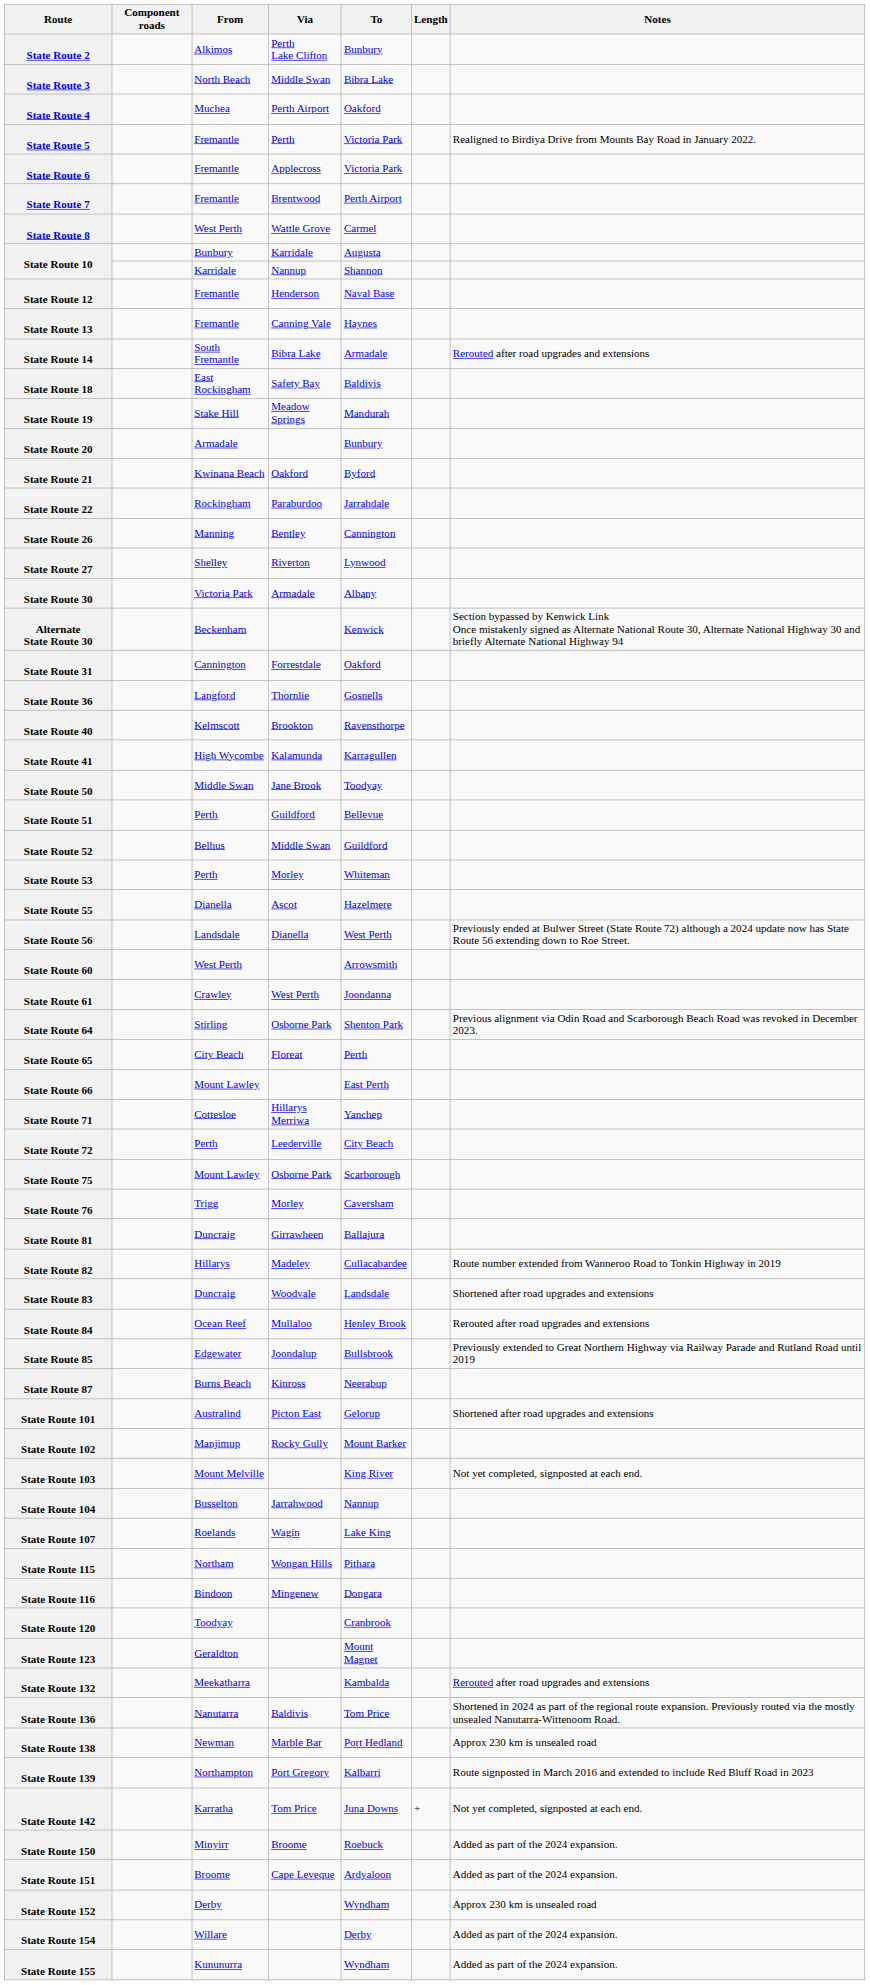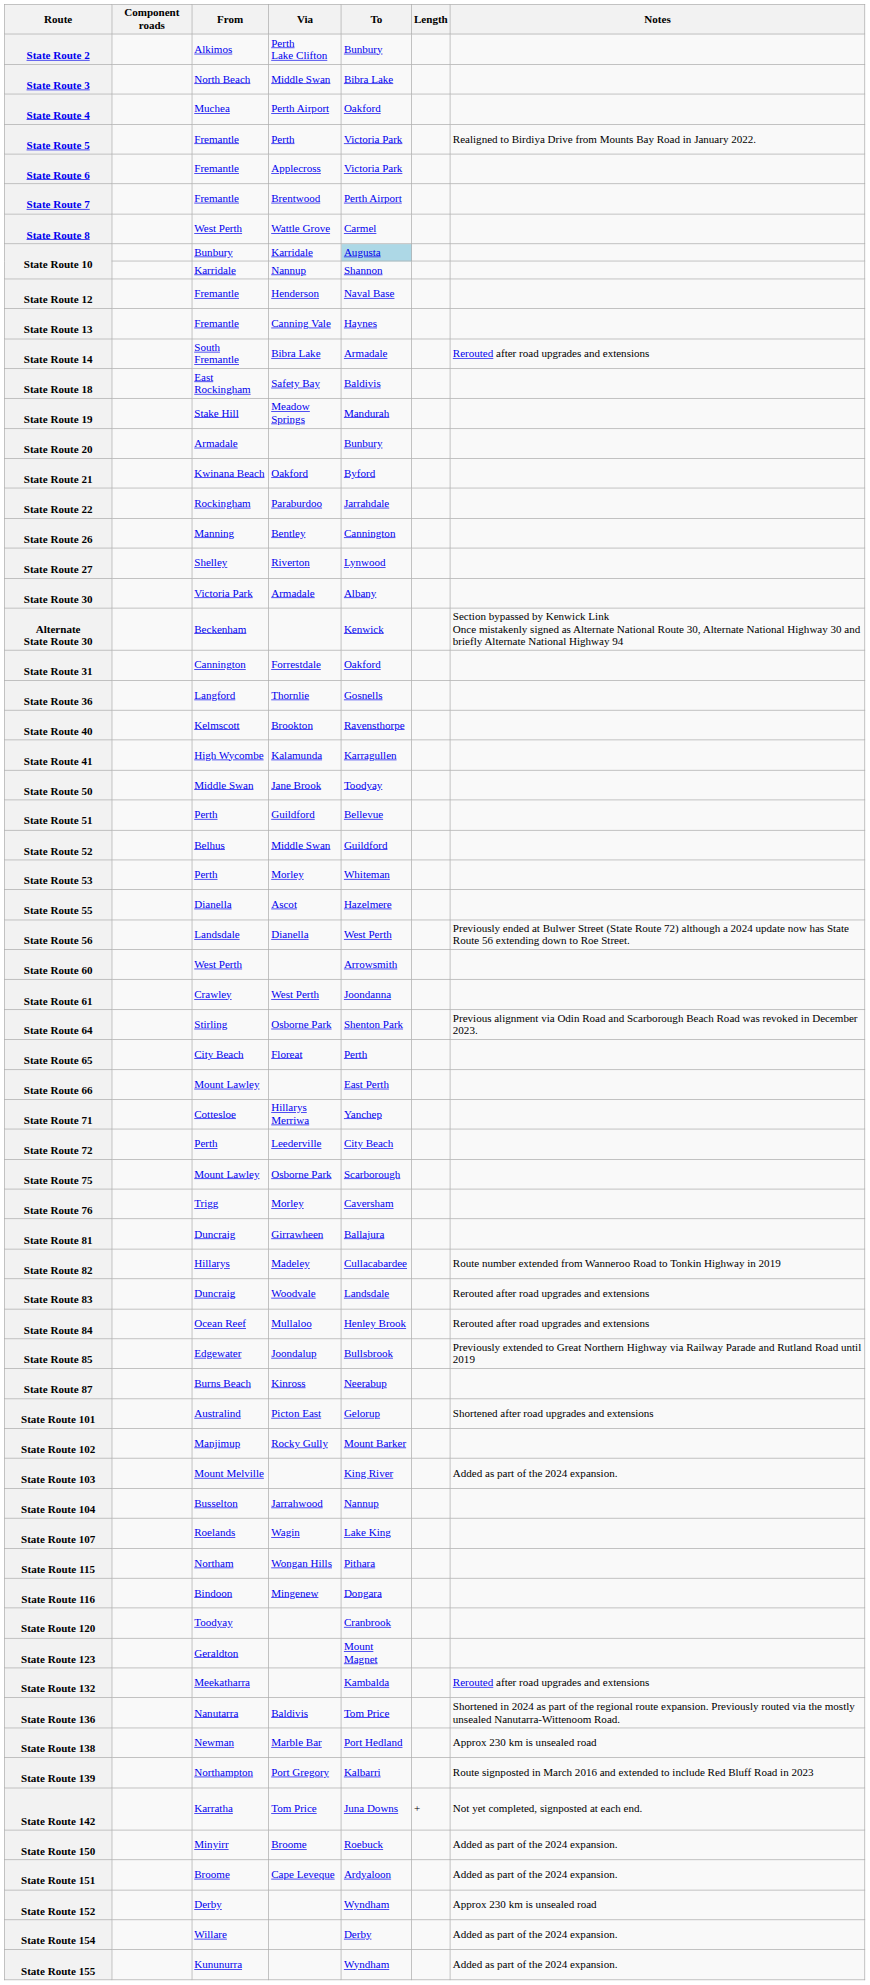(362, 252) no background -> (362, 252) lightblue background
(553, 1293) Shortened after road upgrades and extensions -> (551, 1293) Rerouted after road upgrades and extensions
(548, 1473) Not yet completed, signposted at each end. -> (535, 1473) Added as part of the 2024 expansion.
